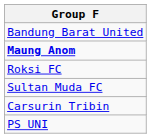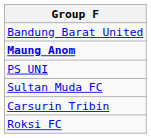(34, 69) Roksi FC -> (28, 69) PS UNI
(28, 124) PS UNI -> (34, 124) Roksi FC
